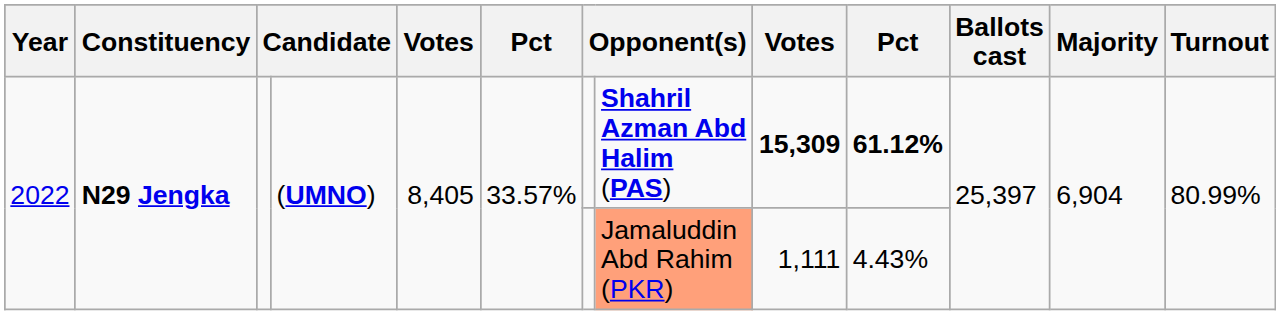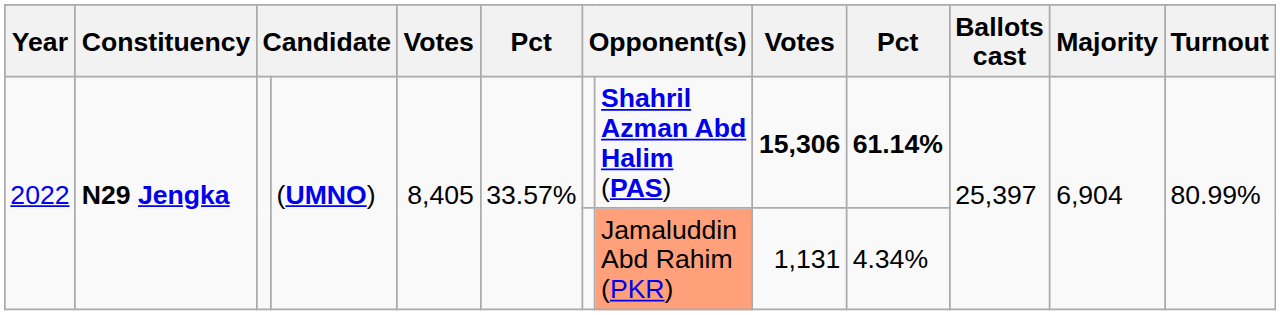(800, 142) 15,309 -> (800, 142) 15,306
(898, 142) 61.12% -> (898, 142) 61.14%
(809, 259) 1,111 -> (807, 259) 1,131
(890, 259) 4.43% -> (890, 259) 4.34%
